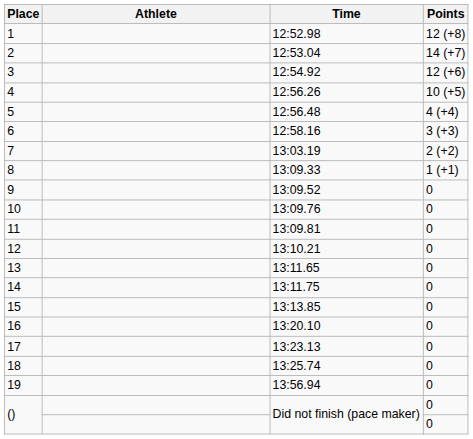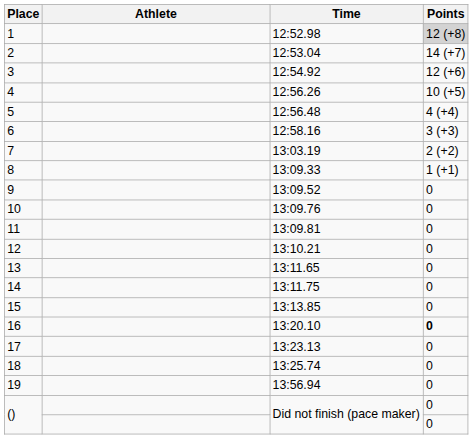(446, 33) no background -> (446, 33) lightgrey background
(429, 326) normal -> (429, 326) bold
